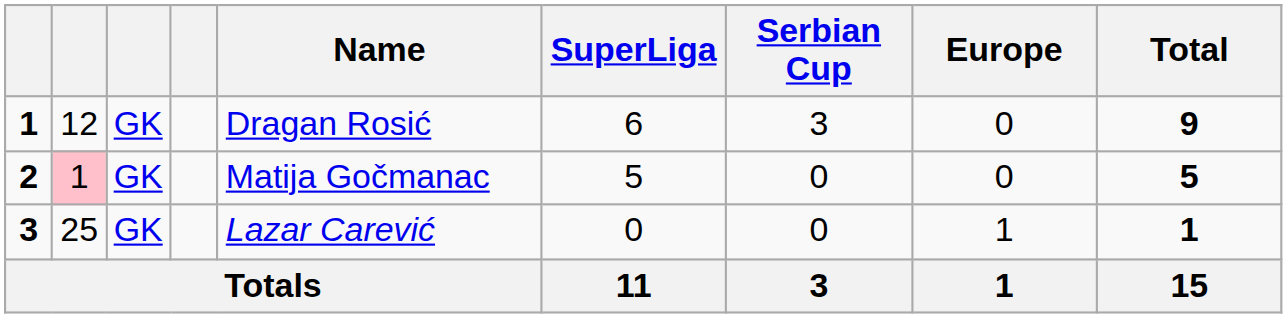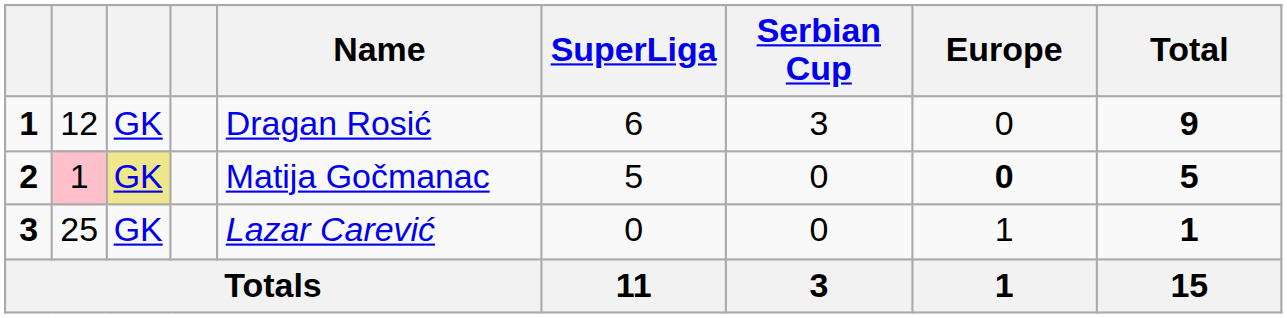(138, 177) no background -> (138, 177) khaki background
(1004, 177) normal -> (1004, 177) bold
